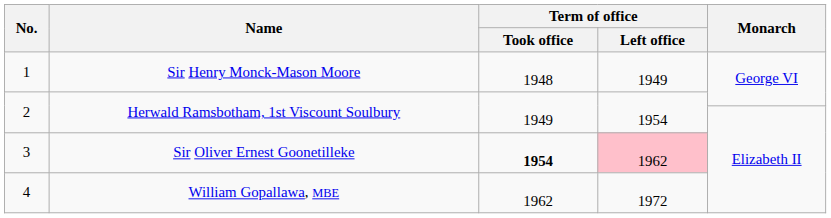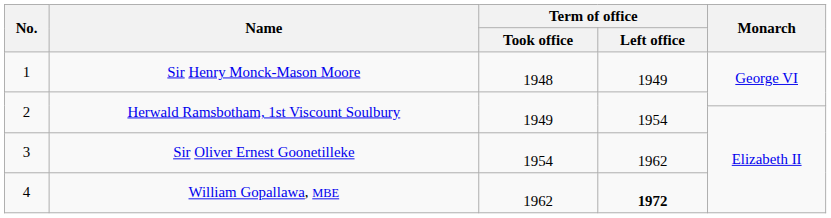(538, 160) bold -> (538, 160) normal
(653, 160) pink background -> (653, 160) no background
(653, 201) normal -> (653, 201) bold
